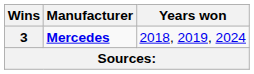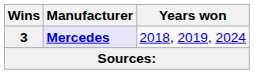(78, 37) no background -> (78, 37) lavender background
